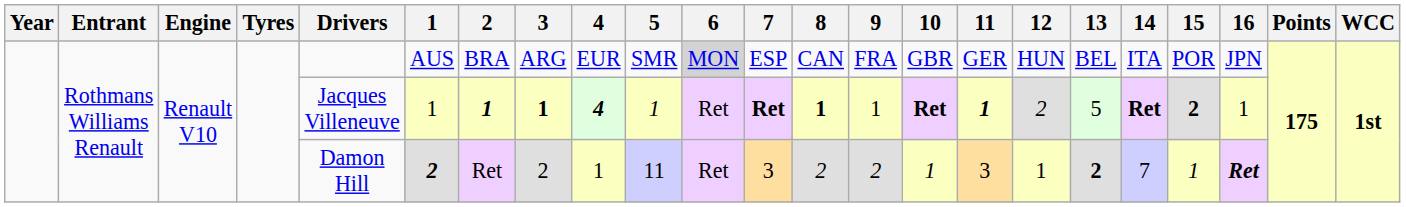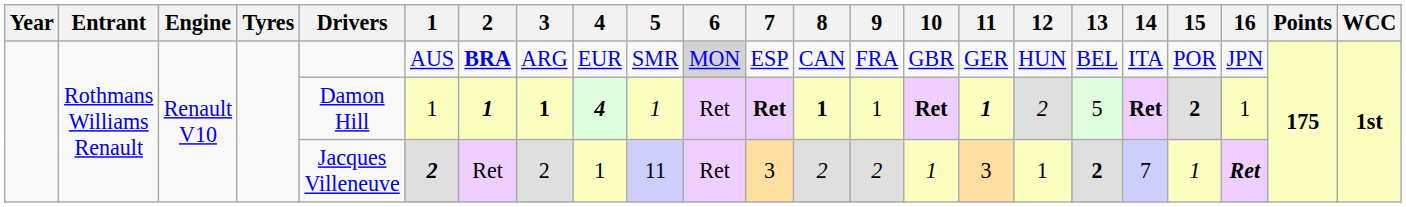(487, 59) normal -> (488, 59) bold
(352, 108) Jacques Villeneuve -> (352, 108) Damon Hill
(352, 171) Damon Hill -> (352, 171) Jacques Villeneuve
